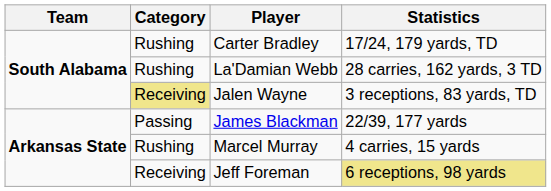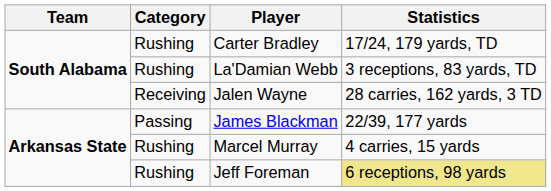(444, 69) 28 carries, 162 yards, 3 TD -> (441, 69) 3 receptions, 83 yards, TD
(170, 95) khaki background -> (170, 95) no background
(441, 95) 3 receptions, 83 yards, TD -> (444, 95) 28 carries, 162 yards, 3 TD
(170, 173) Receiving -> (164, 173) Rushing
